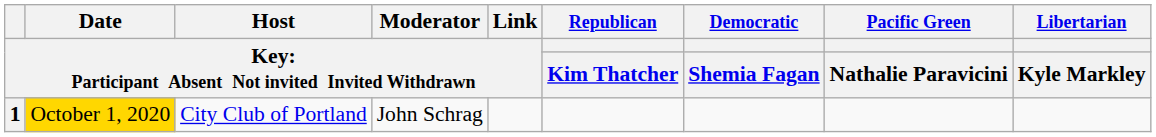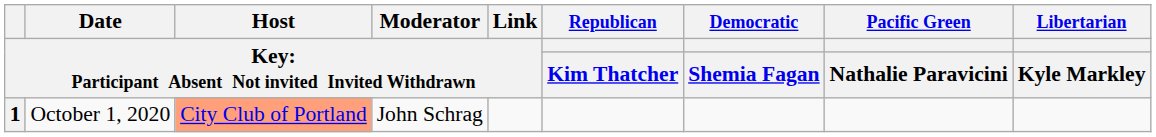(100, 114) gold background -> (100, 114) no background
(273, 114) no background -> (273, 114) lightsalmon background
